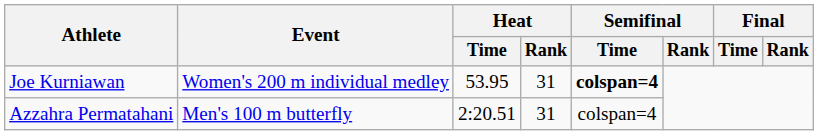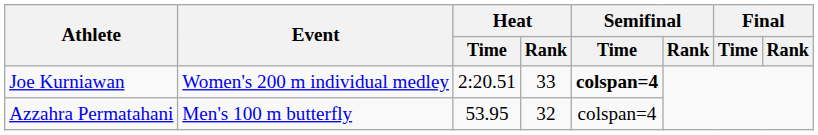(487, 82) 53.95 -> (487, 82) 2:20.51
(546, 82) 31 -> (546, 82) 33
(487, 113) 2:20.51 -> (487, 113) 53.95
(546, 113) 31 -> (546, 113) 32
